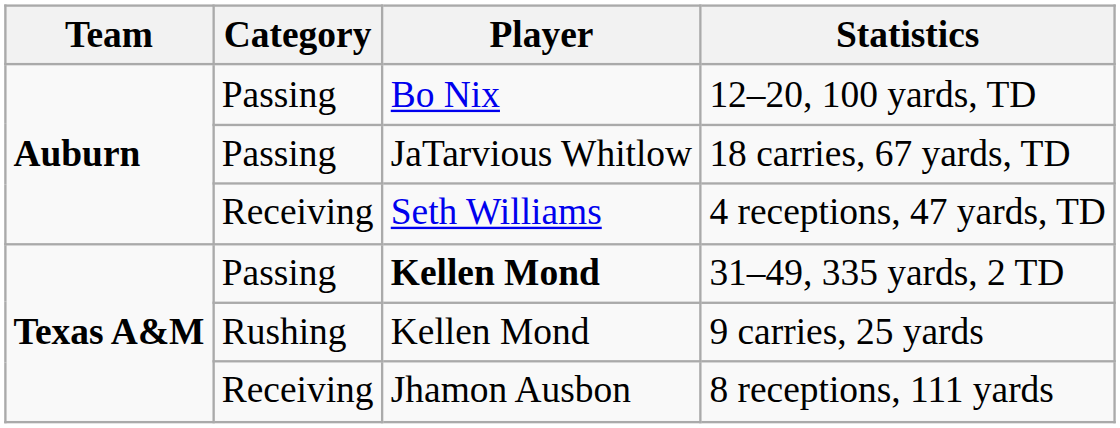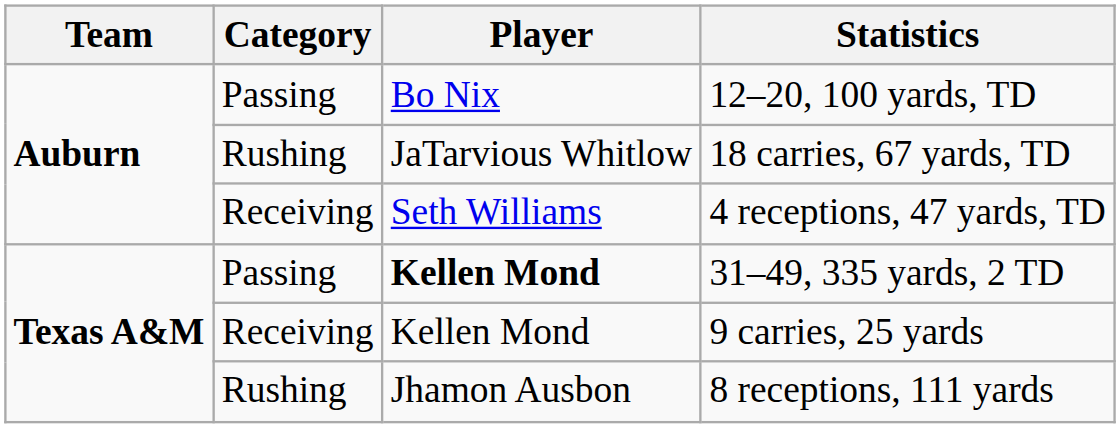(279, 153) Passing -> (284, 153) Rushing
(284, 331) Rushing -> (298, 331) Receiving
(298, 390) Receiving -> (284, 390) Rushing
